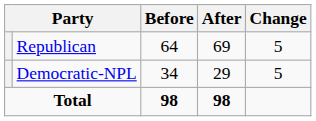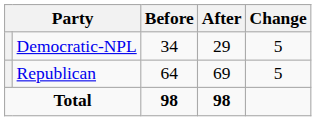rows swapped: (56, 45) <-> (77, 73)
